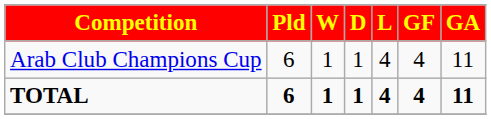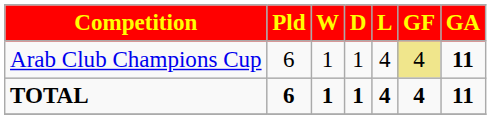(419, 59) no background -> (419, 59) khaki background
(463, 59) normal -> (463, 59) bold
